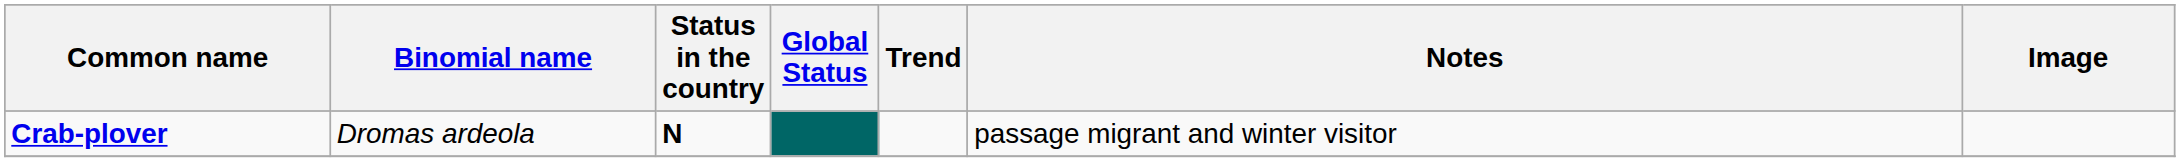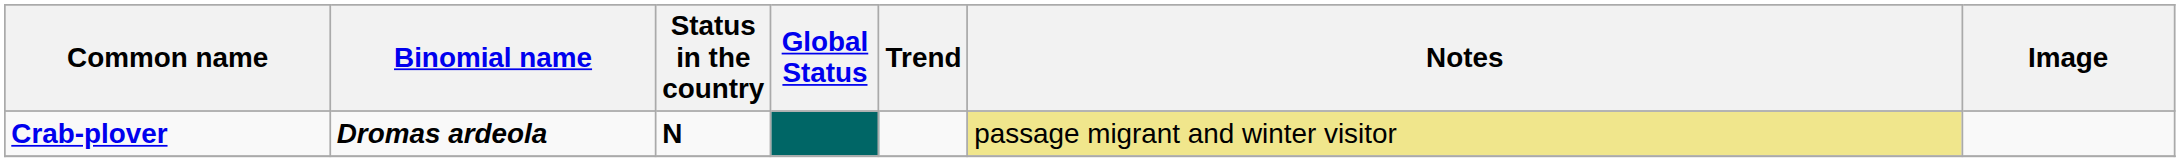(436, 133) normal -> (442, 133) bold
(1185, 133) no background -> (1185, 133) khaki background
